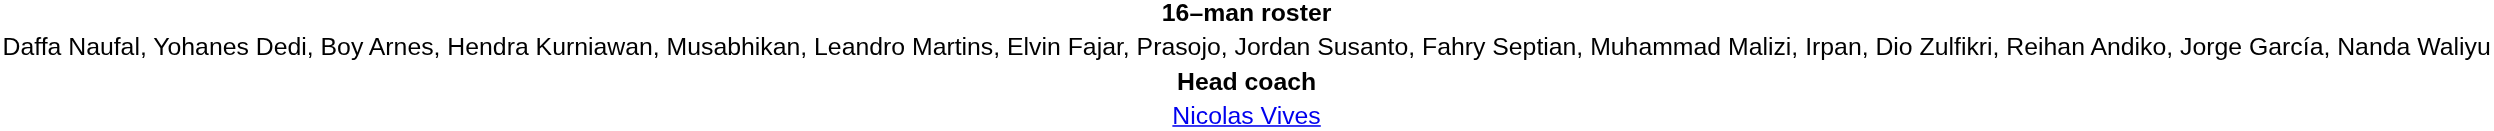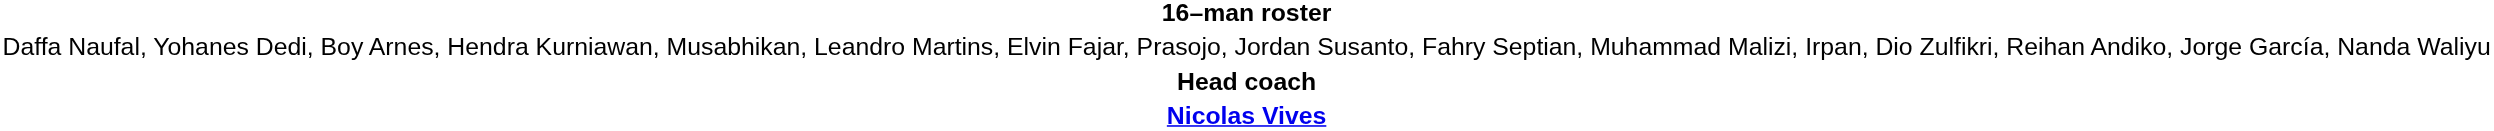(1247, 115) normal -> (1247, 115) bold
